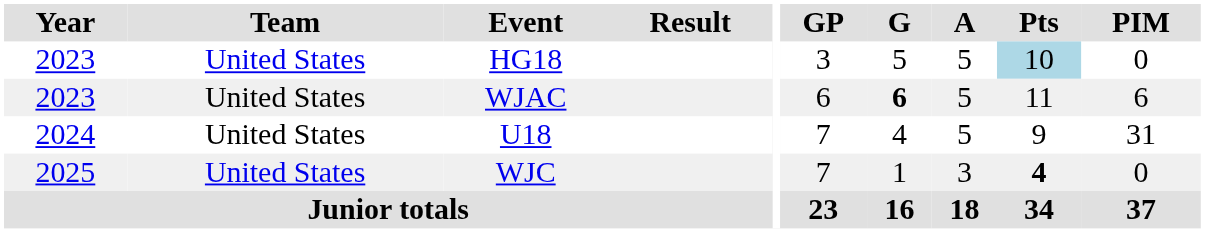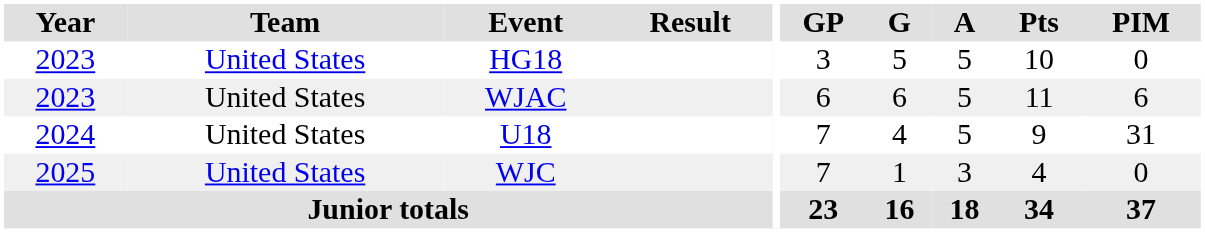(1039, 59) lightblue background -> (1039, 59) no background
(899, 97) bold -> (899, 97) normal
(1039, 171) bold -> (1039, 171) normal
